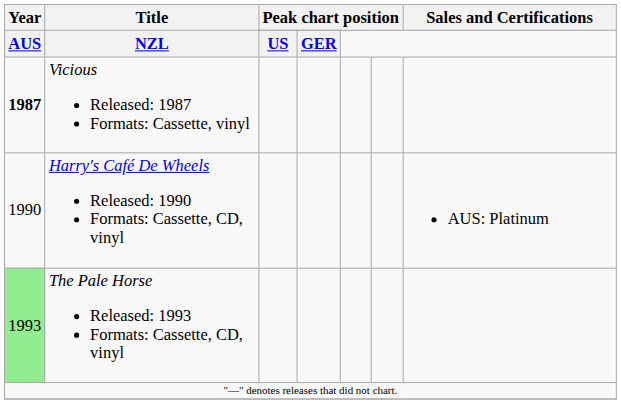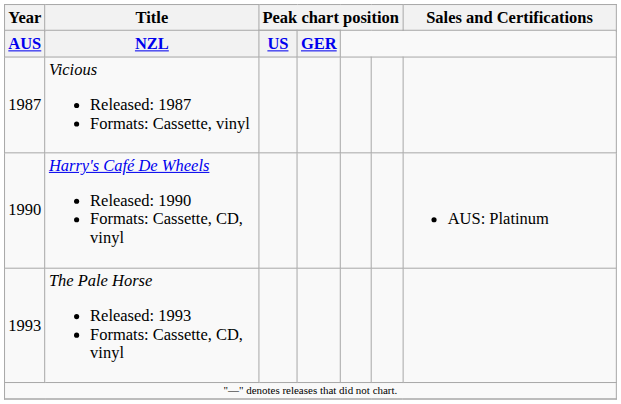(25, 104) bold -> (25, 104) normal
(25, 325) lightgreen background -> (25, 325) no background
